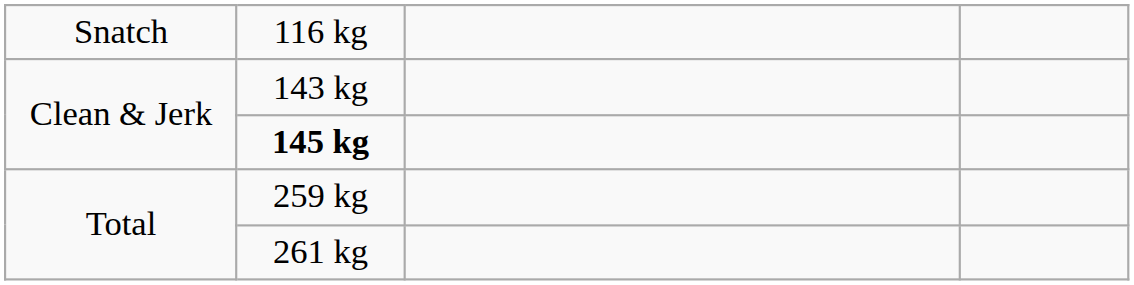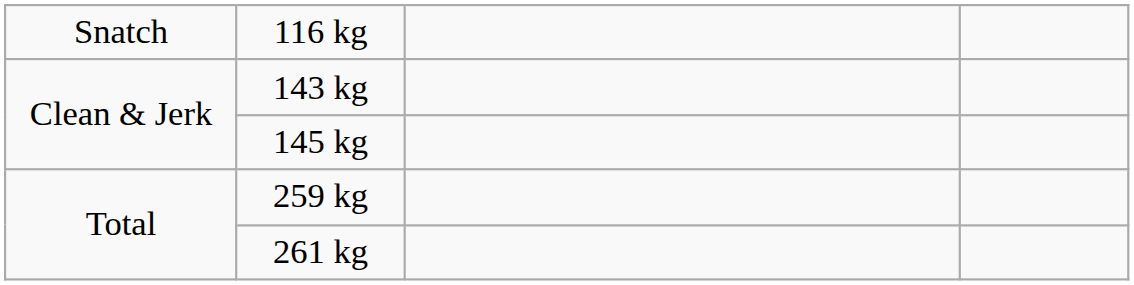(321, 141) bold -> (321, 141) normal
